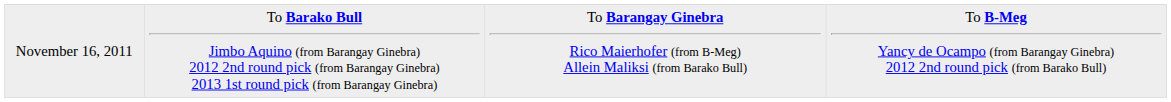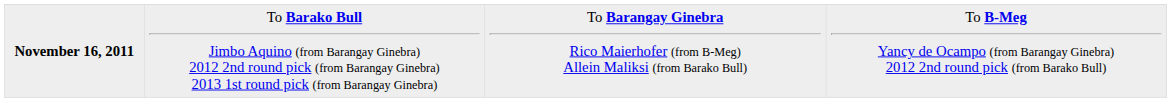(74, 50) normal -> (74, 50) bold
